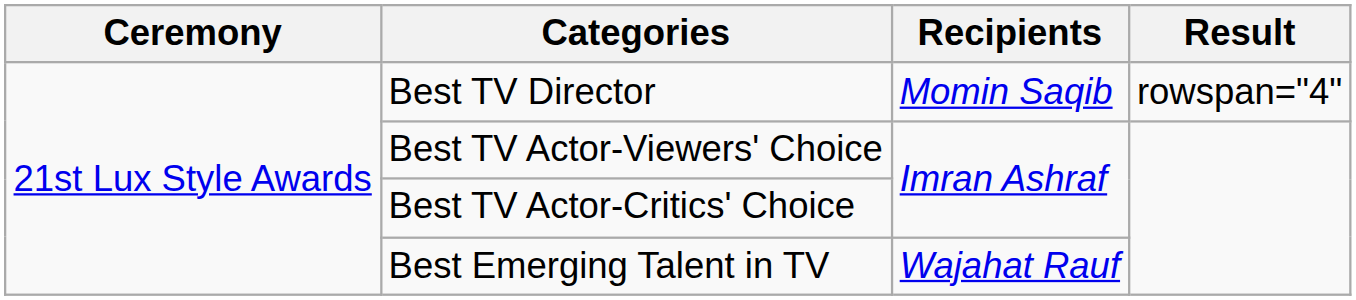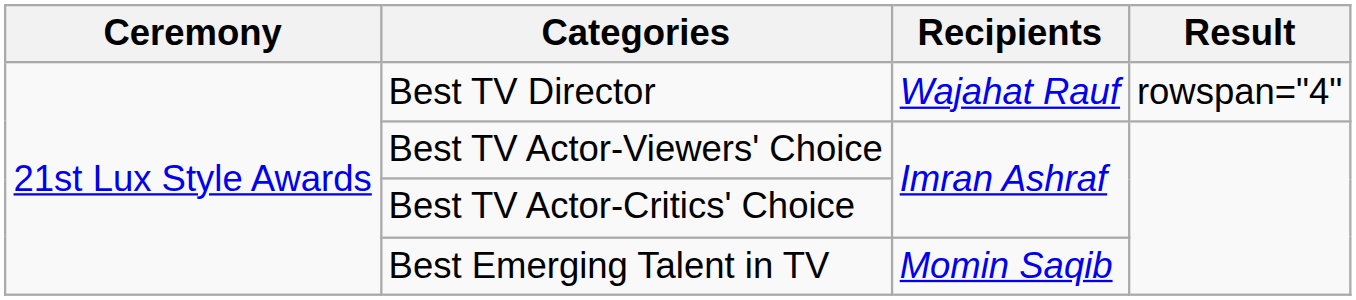(1006, 91) Momin Saqib -> (1010, 91) Wajahat Rauf
(1010, 264) Wajahat Rauf -> (1006, 264) Momin Saqib
